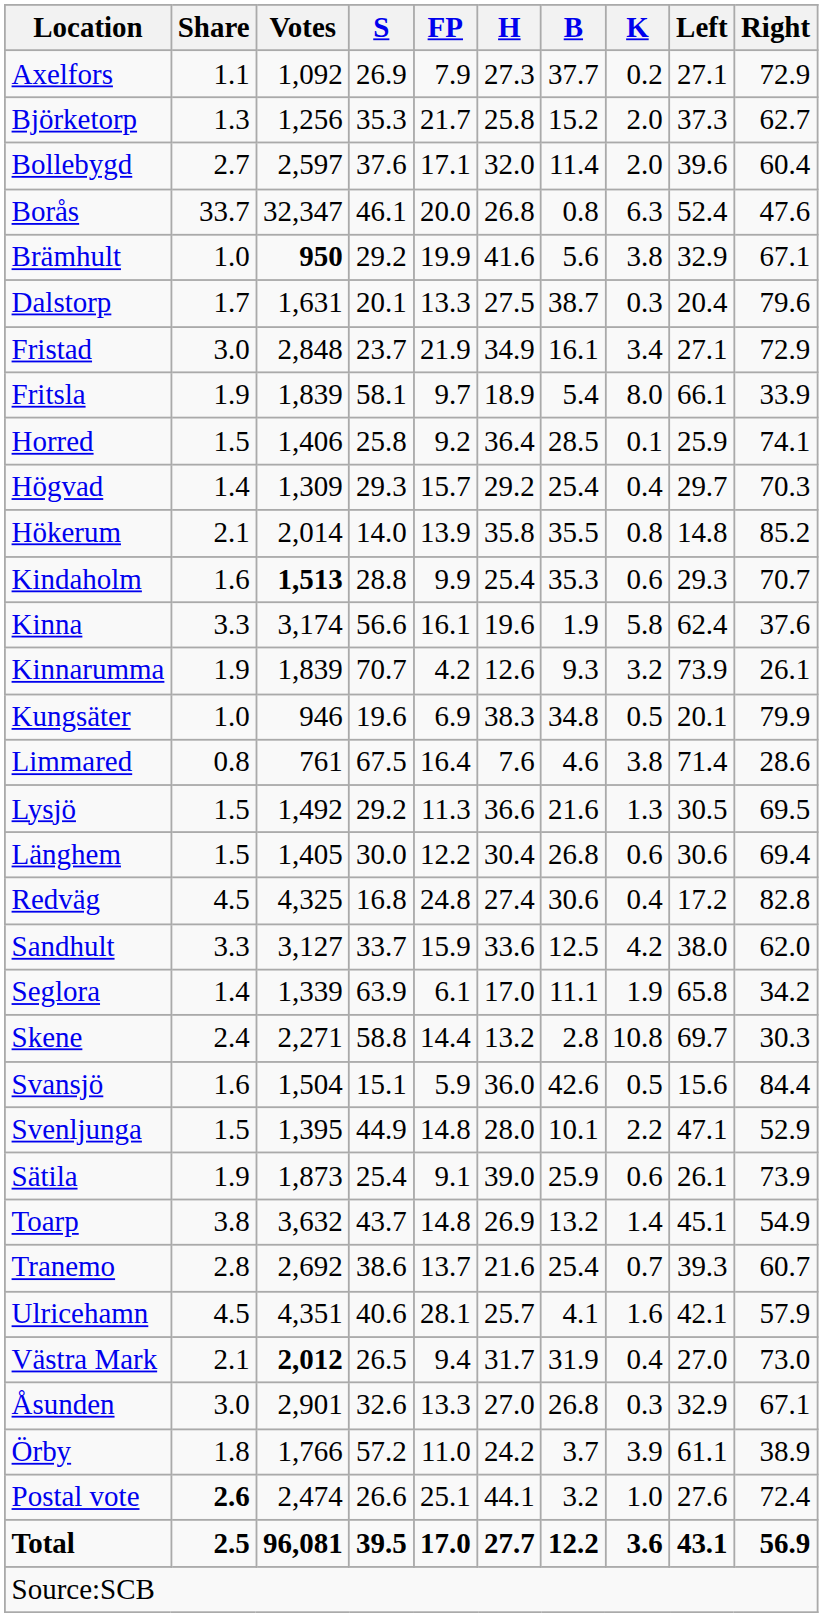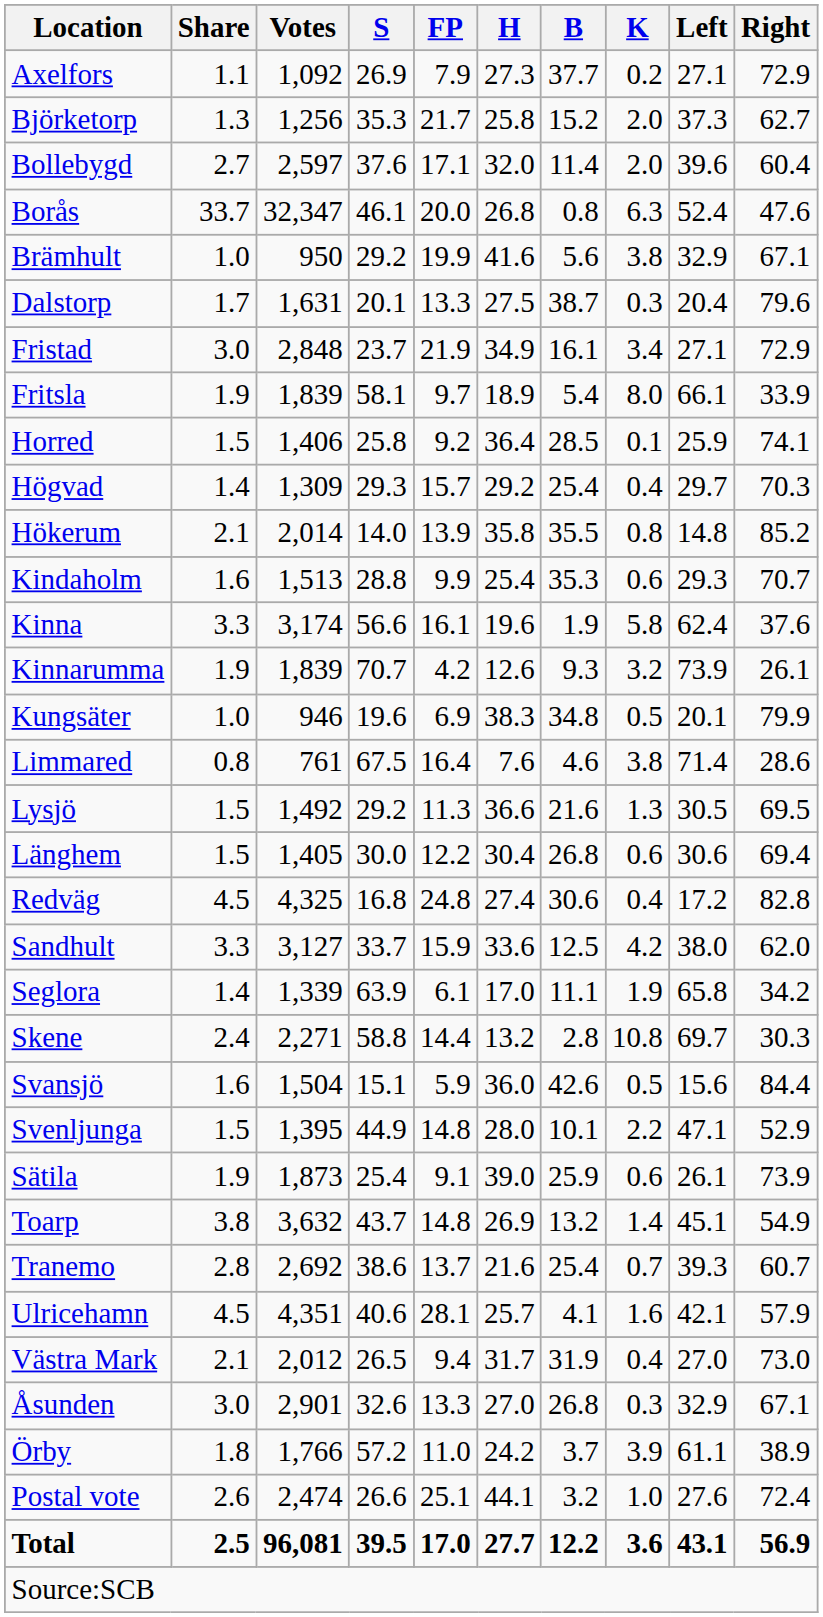(321, 257) bold -> (321, 257) normal
(310, 578) bold -> (310, 578) normal
(310, 1359) bold -> (310, 1359) normal
(232, 1497) bold -> (232, 1497) normal
